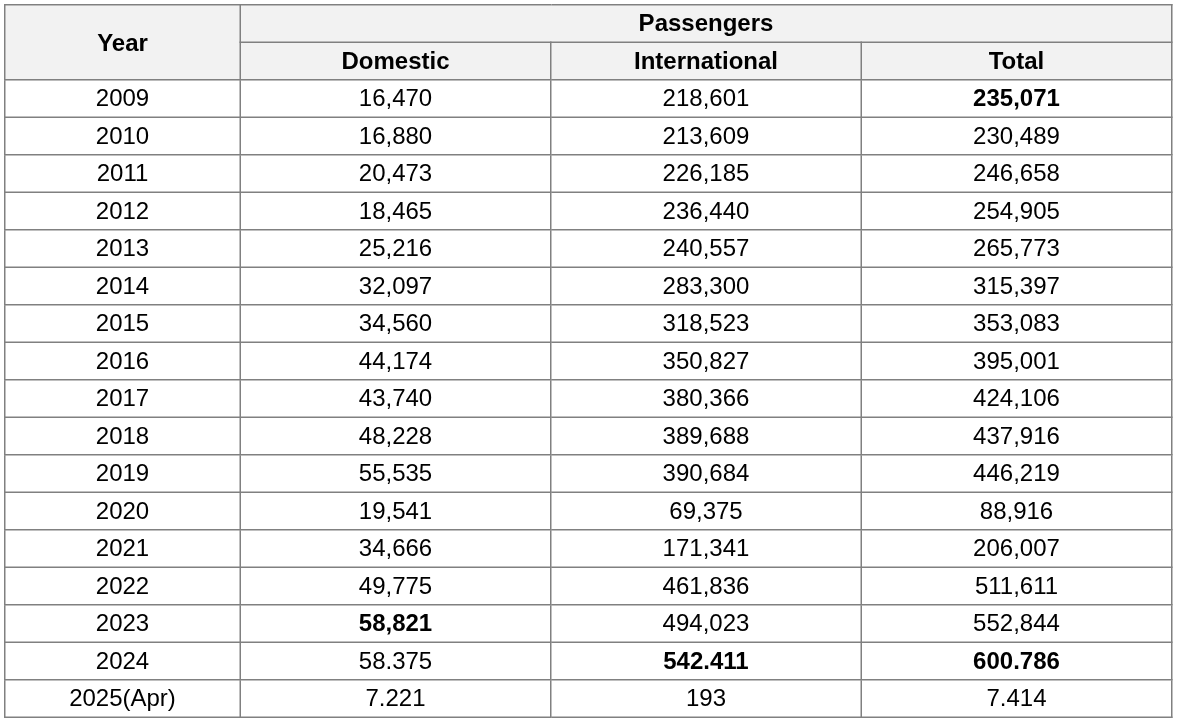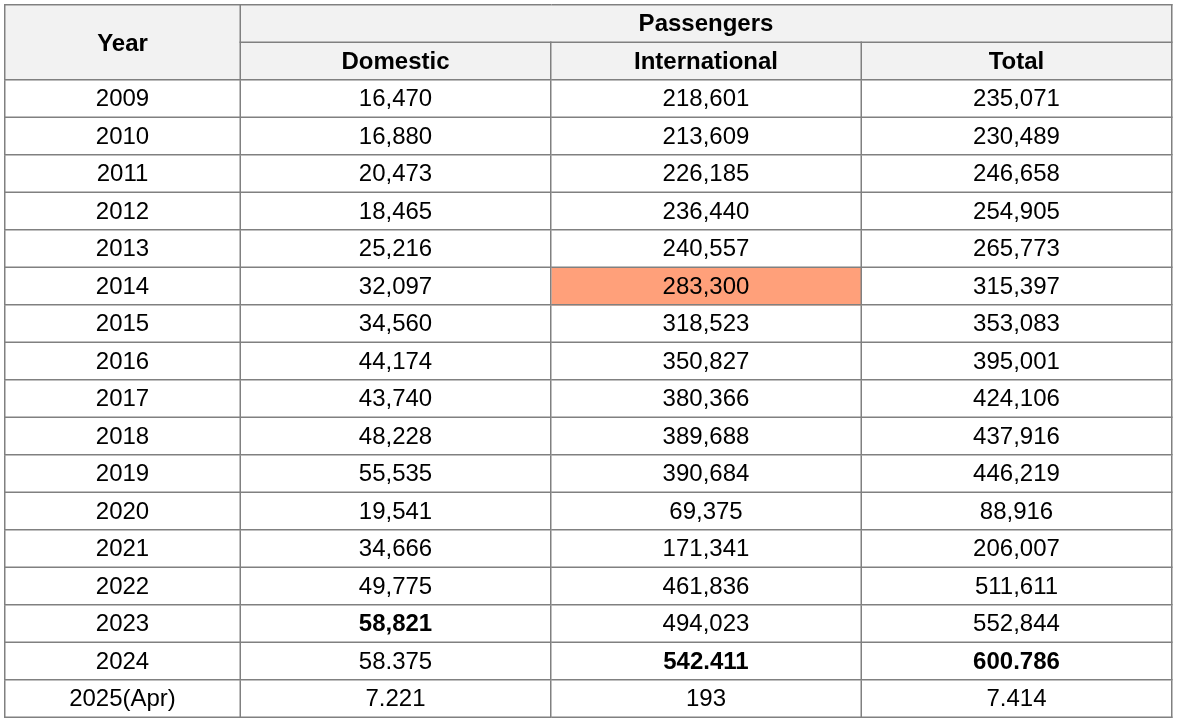(1016, 98) bold -> (1016, 98) normal
(706, 285) no background -> (706, 285) lightsalmon background
